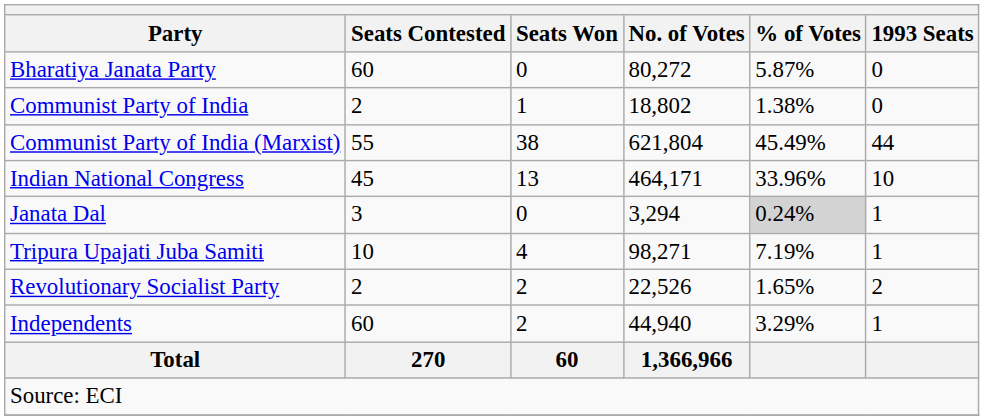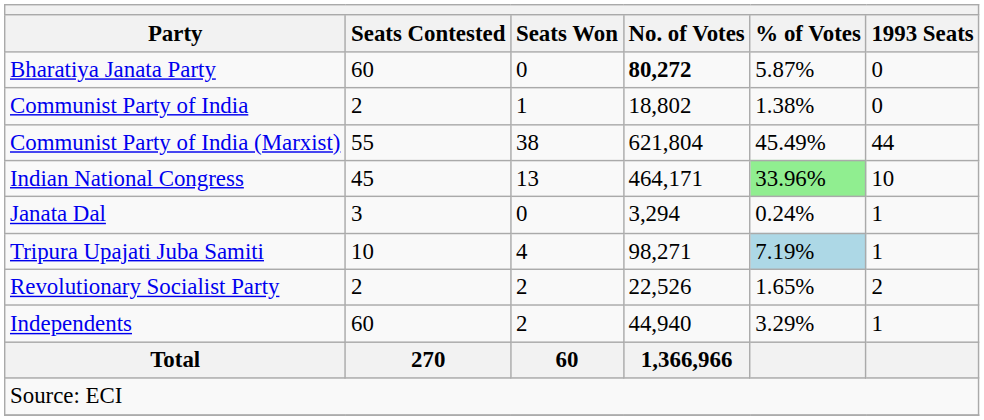(660, 69) normal -> (660, 69) bold
(791, 178) no background -> (791, 178) lightgreen background
(785, 214) lightgrey background -> (785, 214) no background
(785, 250) no background -> (785, 250) lightblue background
